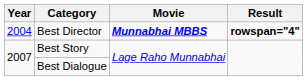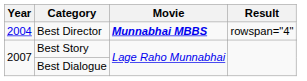(265, 31) bold -> (262, 31) normal
